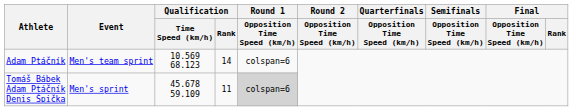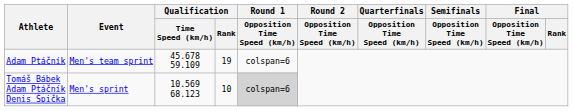(185, 61) 10.569 68.123 -> (185, 61) 45.678 59.109
(226, 61) 14 -> (226, 61) 19
(185, 89) 45.678 59.109 -> (185, 89) 10.569 68.123
(226, 89) 11 -> (226, 89) 10
